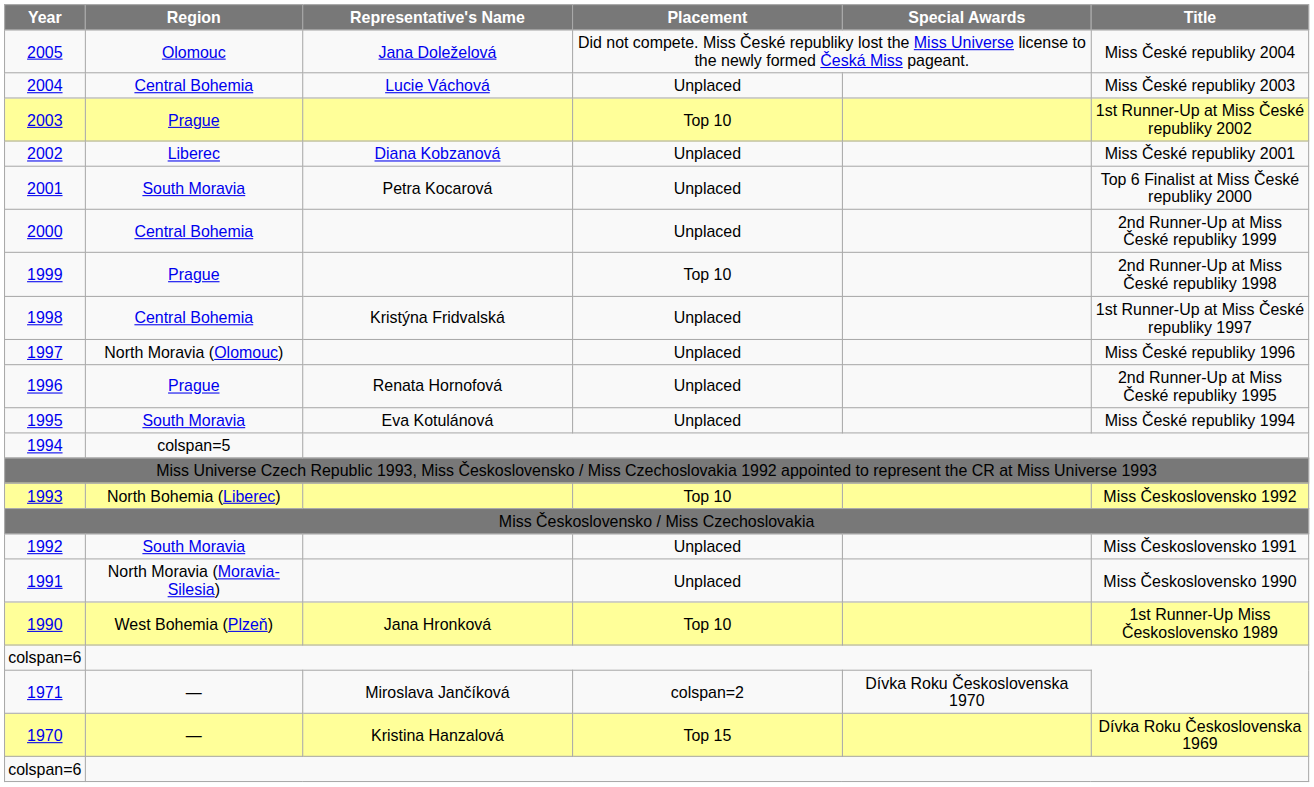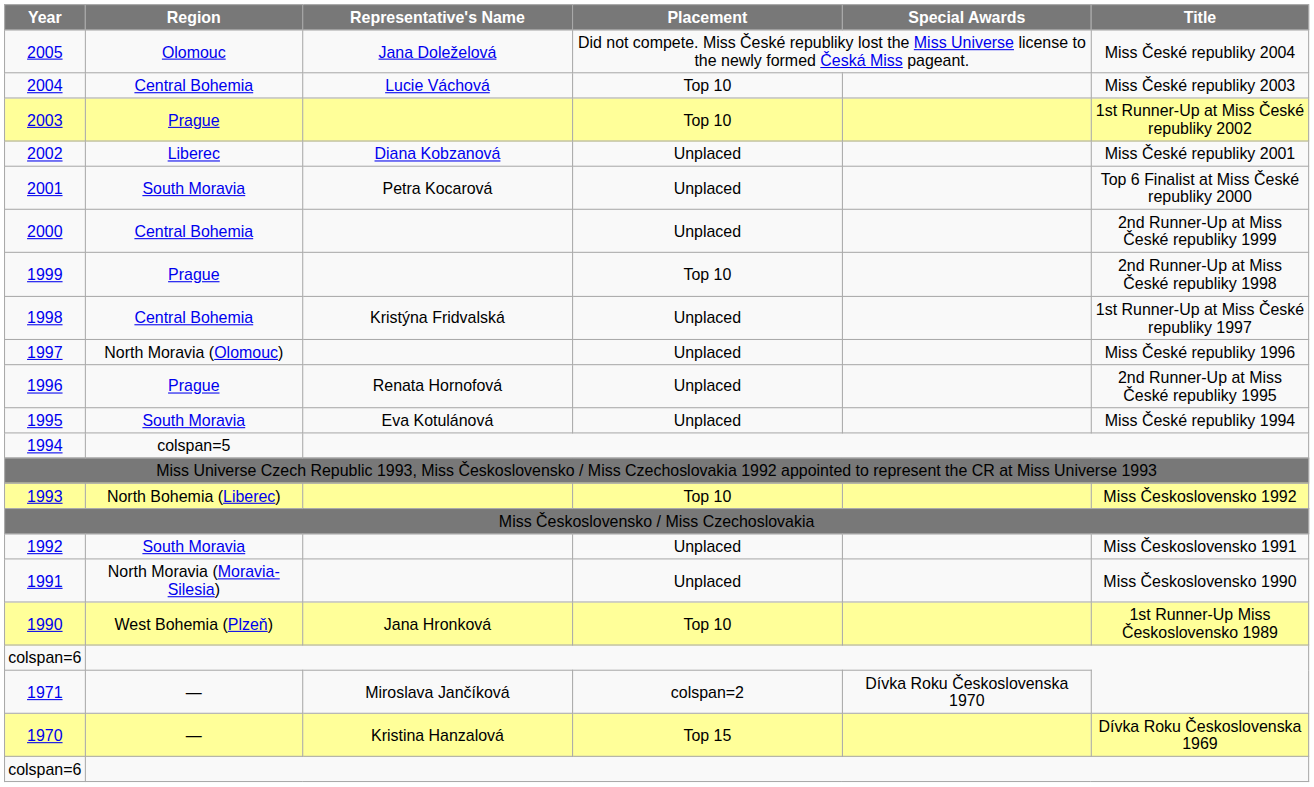(707, 86) Unplaced -> (707, 86) Top 10
